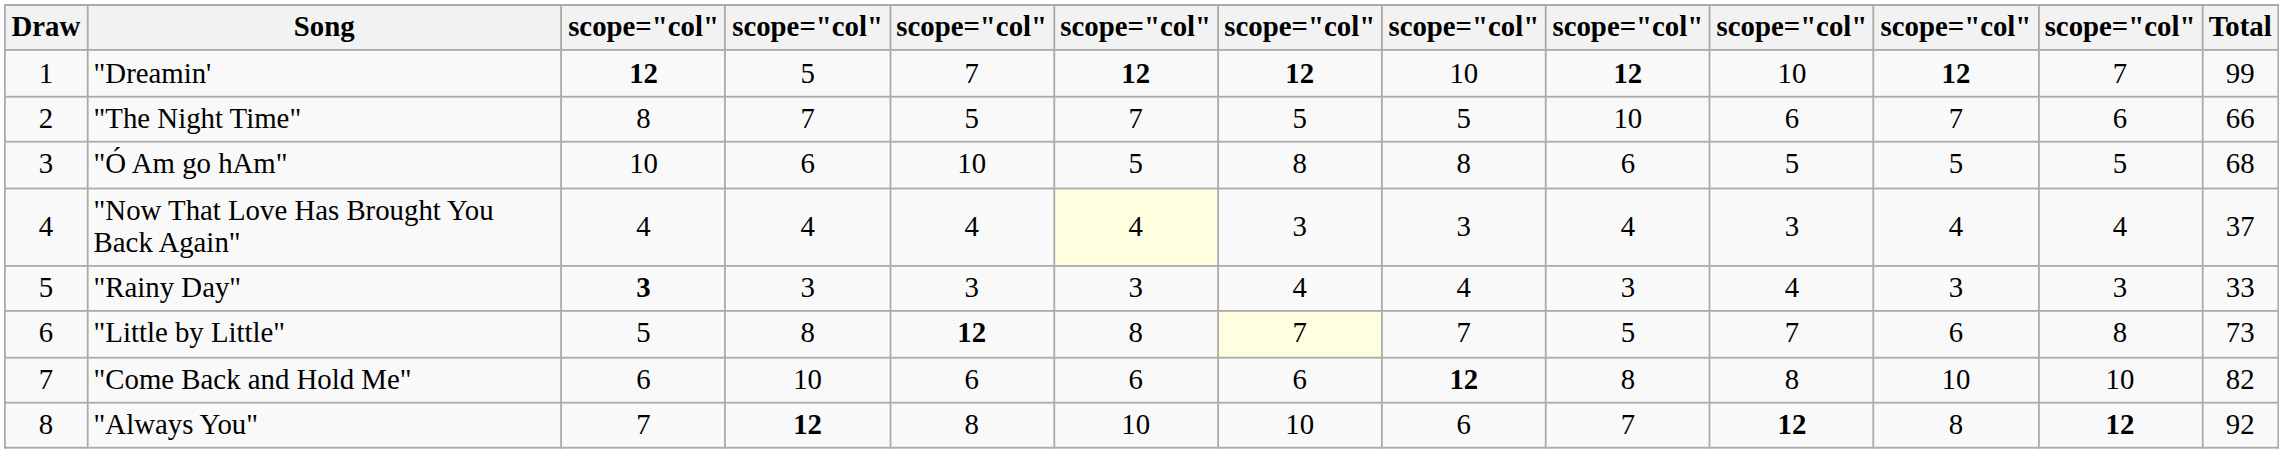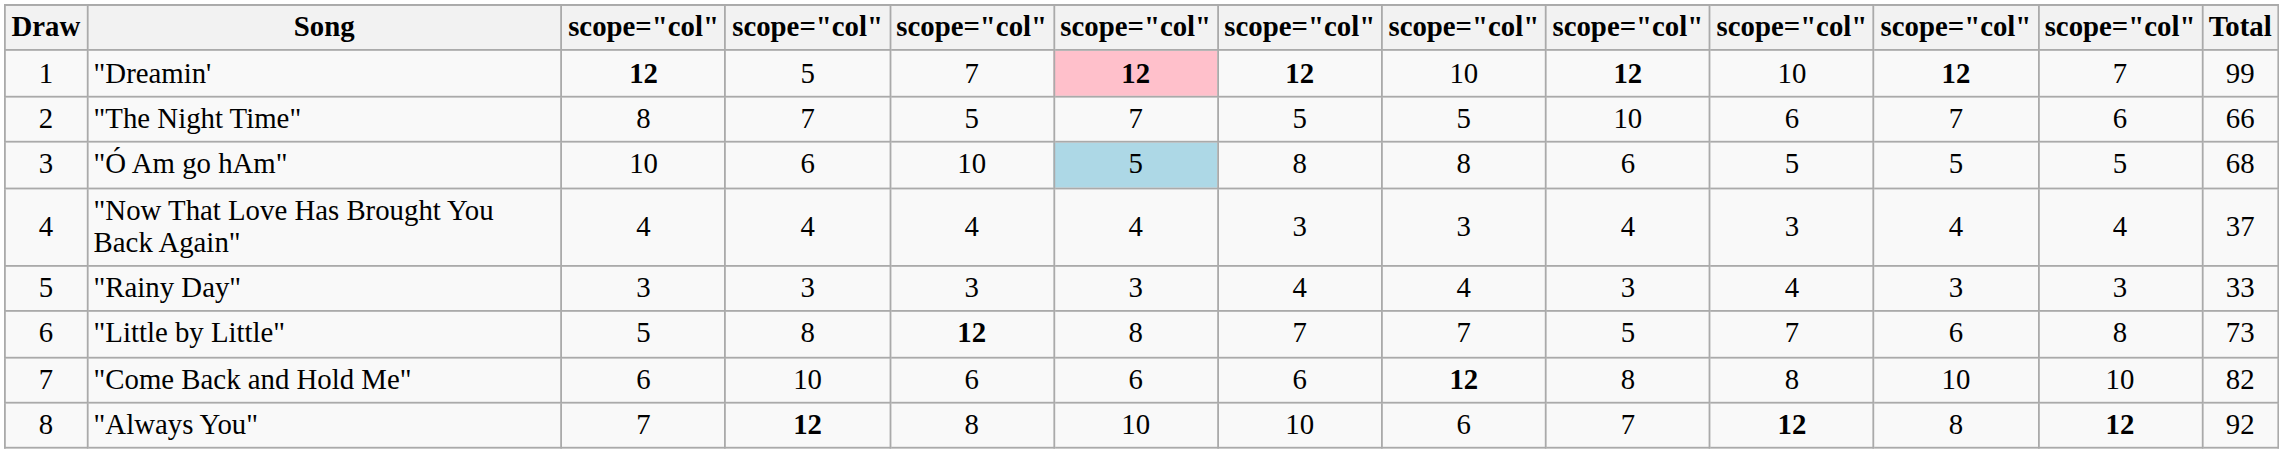(1136, 73) no background -> (1136, 73) pink background
(1136, 164) no background -> (1136, 164) lightblue background
(1136, 226) lightyellow background -> (1136, 226) no background
(644, 288) bold -> (644, 288) normal
(1300, 333) lightyellow background -> (1300, 333) no background
